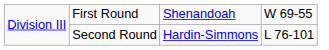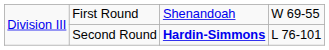(211, 34) normal -> (214, 34) bold
